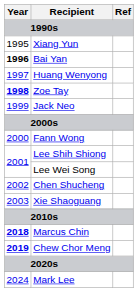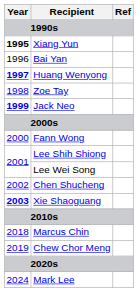(18, 43) normal -> (18, 43) bold
(18, 59) bold -> (18, 59) normal
(18, 75) normal -> (18, 75) bold
(18, 91) bold -> (18, 91) normal
(18, 106) normal -> (18, 106) bold
(18, 201) normal -> (18, 201) bold
(18, 232) bold -> (18, 232) normal
(18, 248) bold -> (18, 248) normal
